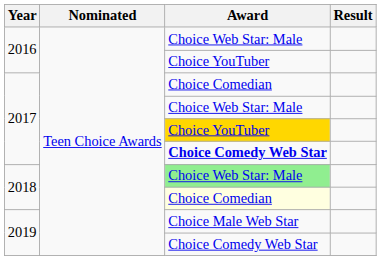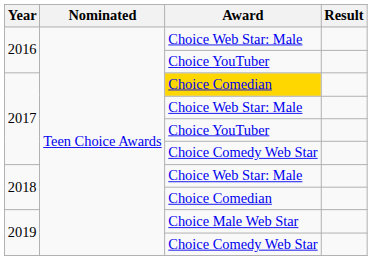(220, 84) no background -> (220, 84) gold background
(219, 130) gold background -> (219, 130) no background
(248, 152) bold -> (243, 152) normal
(235, 175) lightgreen background -> (235, 175) no background
(220, 198) lightyellow background -> (220, 198) no background
